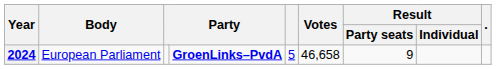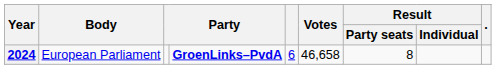(292, 55) 5 -> (292, 55) 6
(410, 55) 9 -> (410, 55) 8
